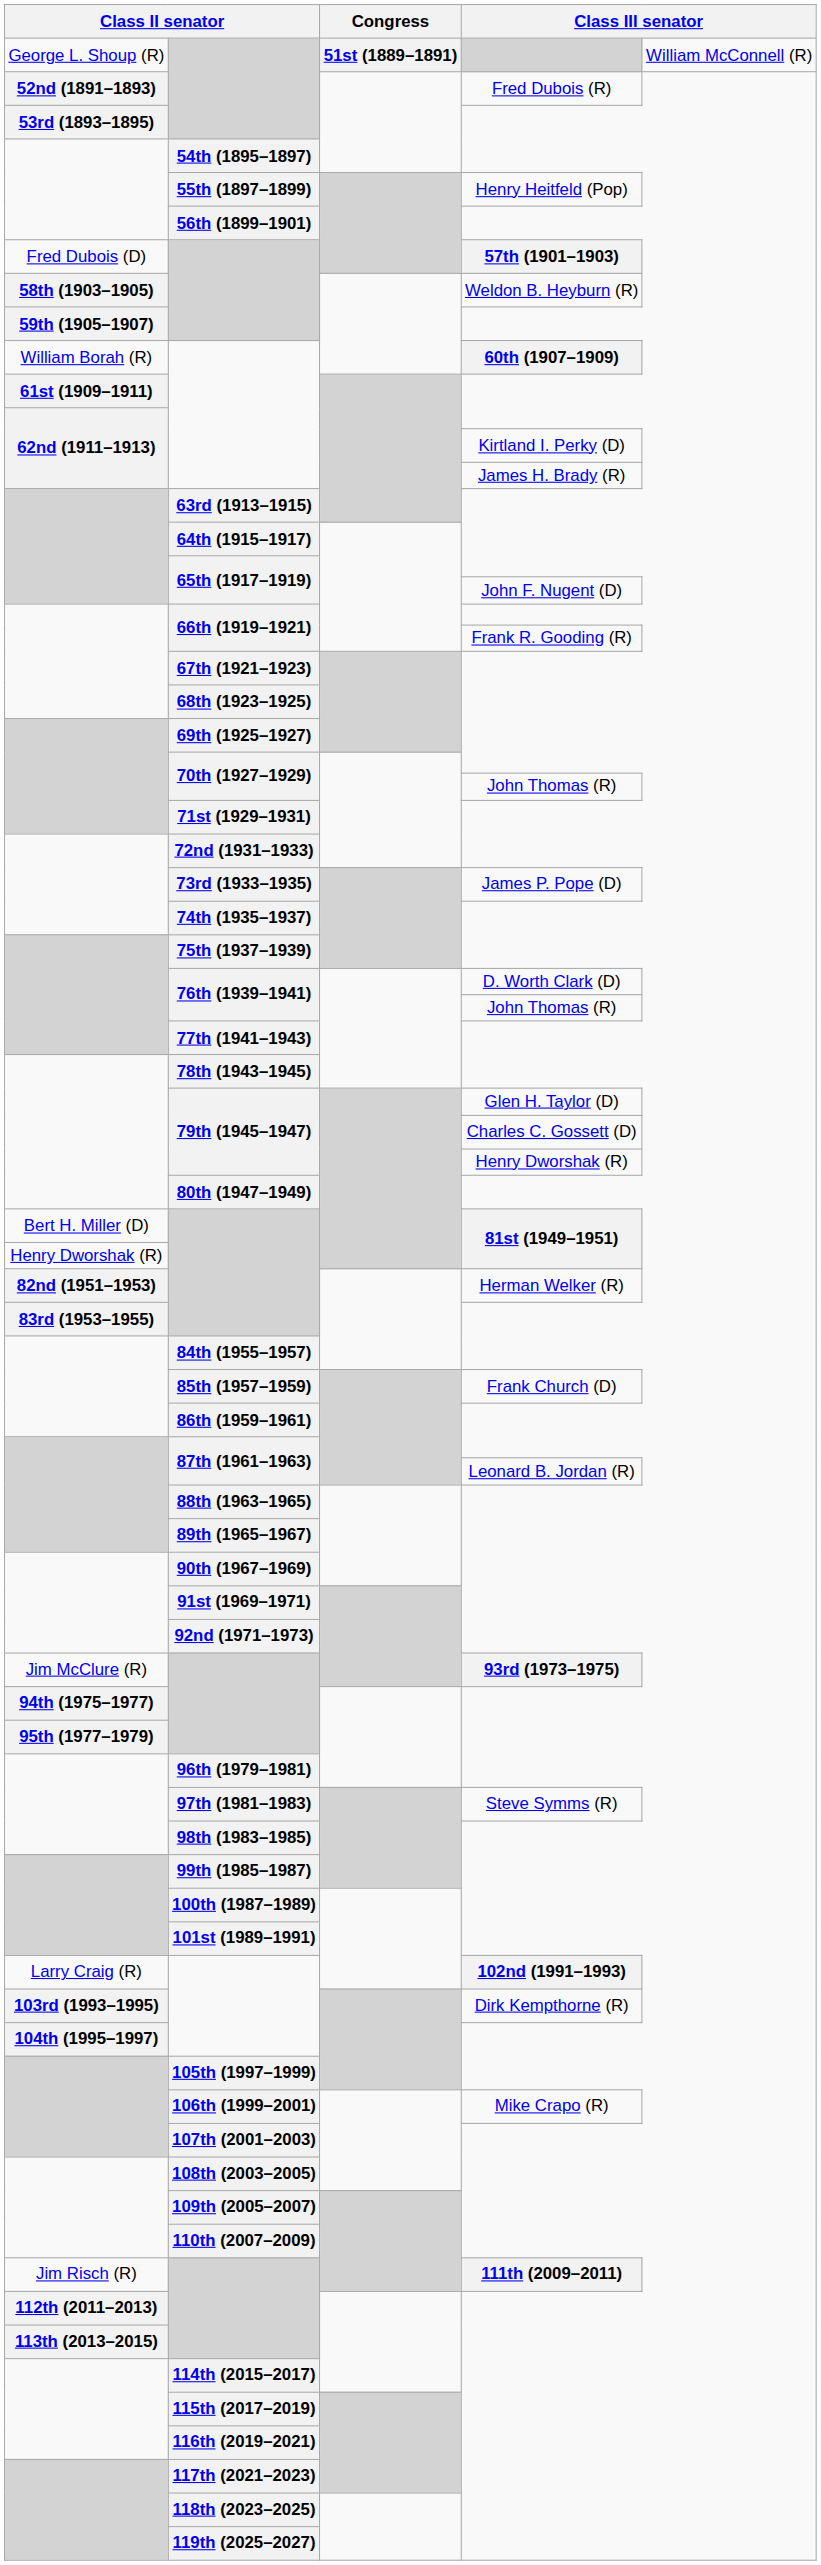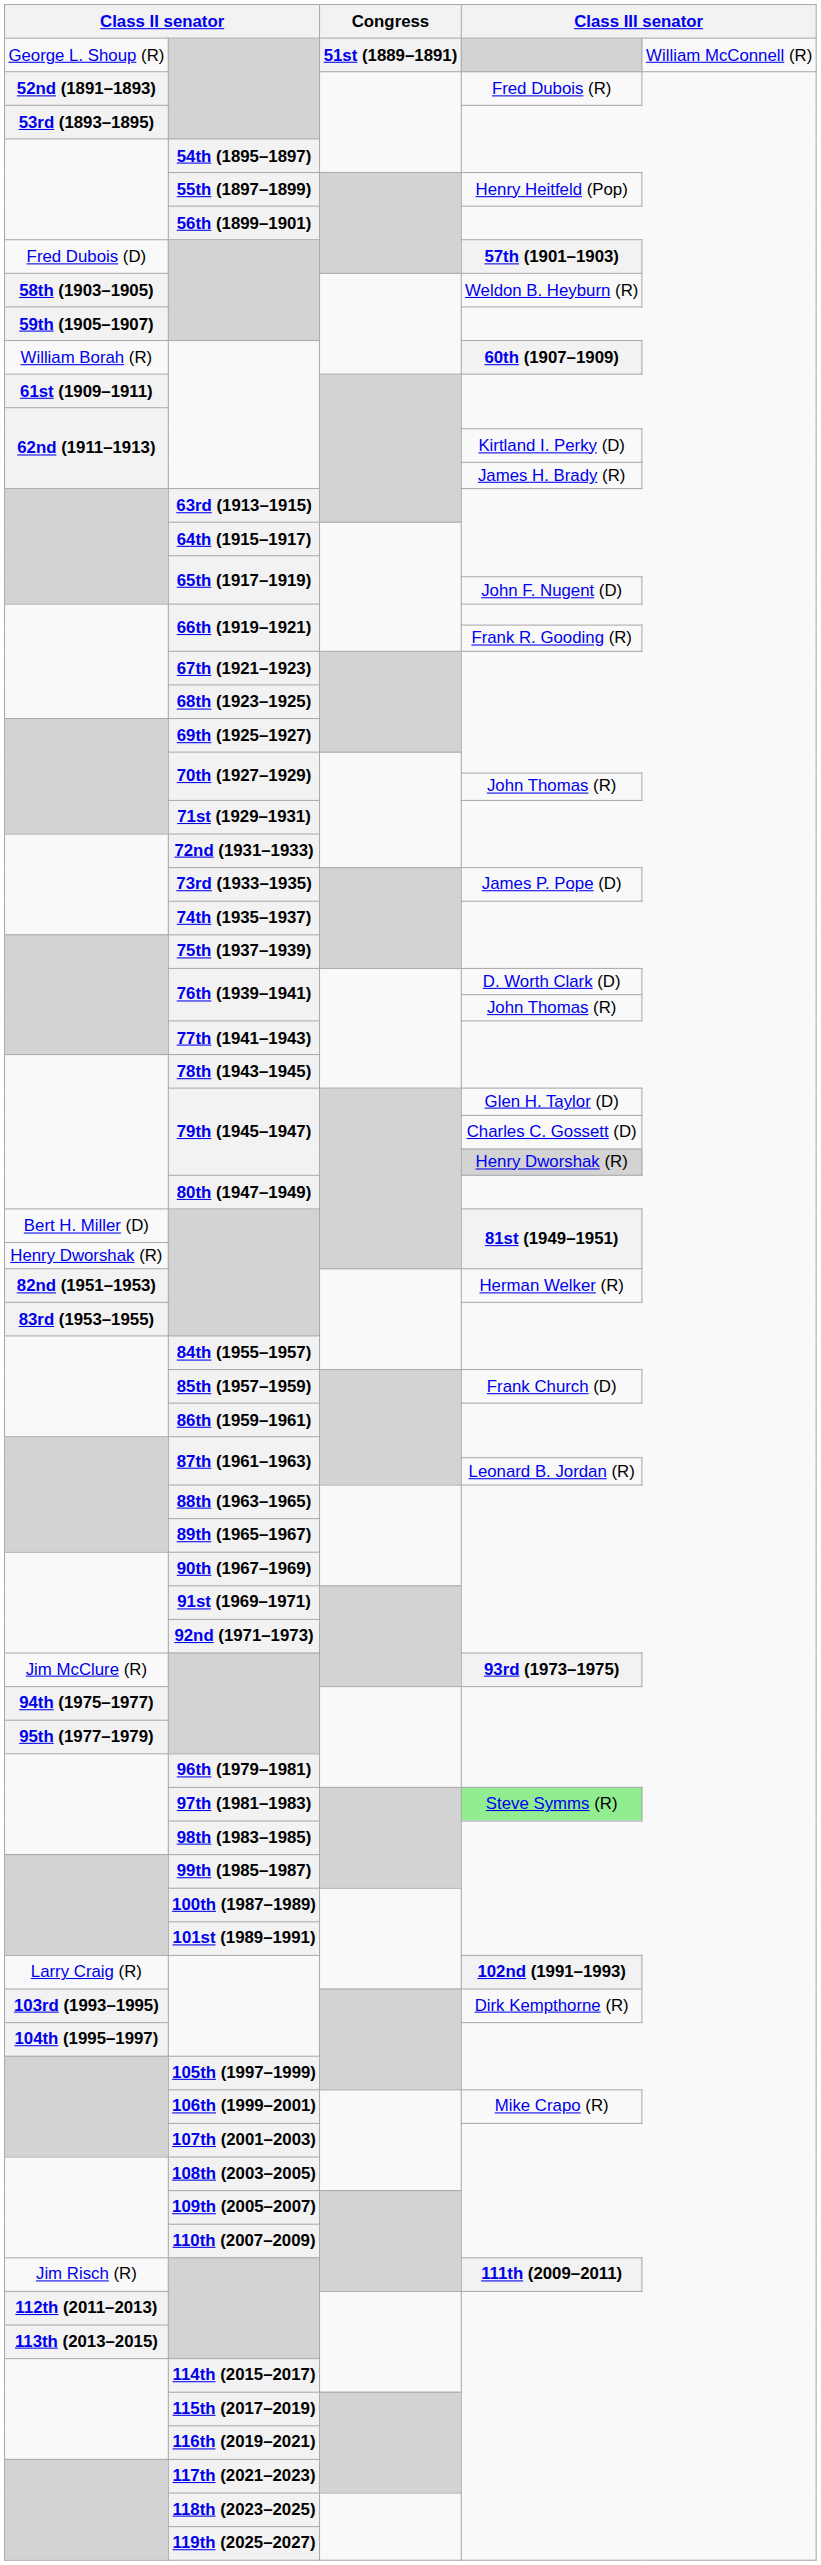(552, 1161) no background -> (552, 1161) lightgrey background
(552, 1803) no background -> (552, 1803) lightgreen background
